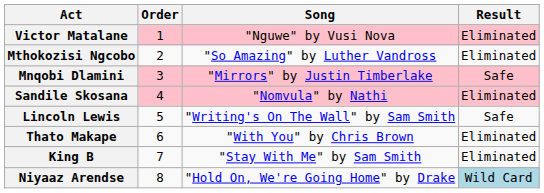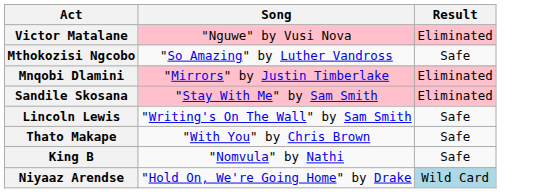- column: (160, 15)
(499, 55) Eliminated -> (455, 55) Safe
(499, 76) Safe -> (455, 76) Eliminated
(320, 96) "Nomvula" by Nathi -> (276, 96) "Stay With Me" by Sam Smith
(499, 137) Eliminated -> (455, 137) Safe
(320, 157) "Stay With Me" by Sam Smith -> (276, 157) "Nomvula" by Nathi
(499, 157) Eliminated -> (455, 157) Safe
